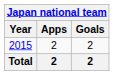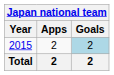(90, 45) no background -> (90, 45) lightblue background
